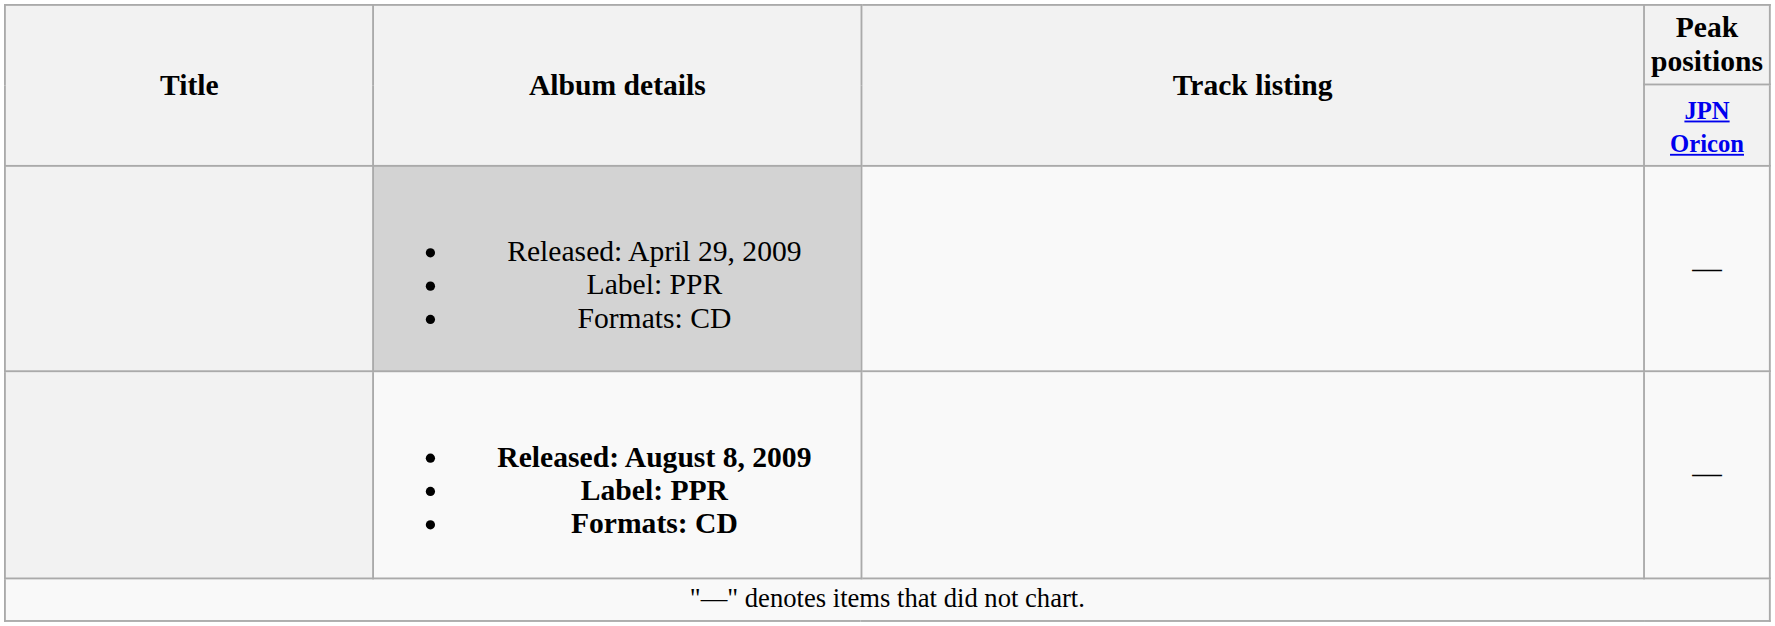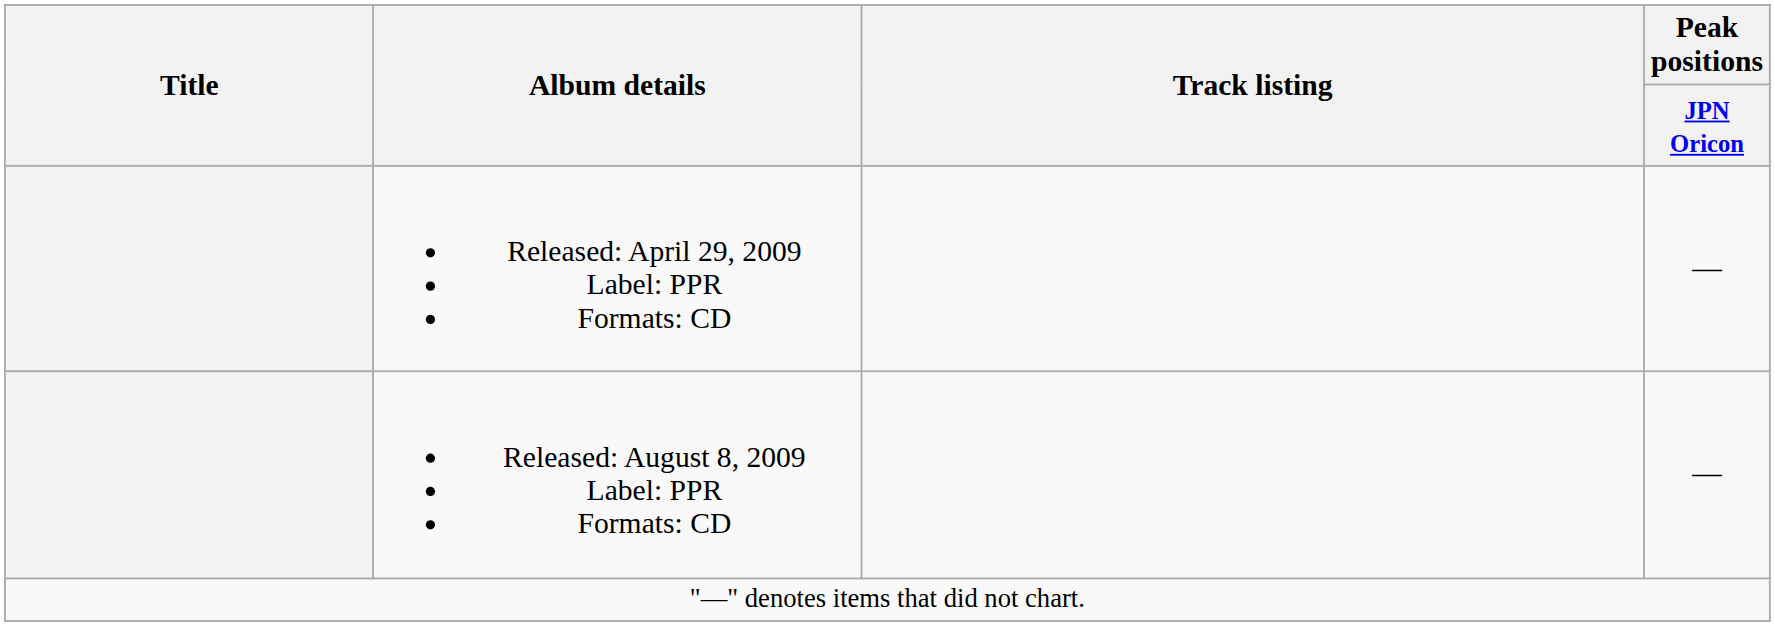(617, 285) lightgrey background -> (617, 285) no background
(617, 491) bold -> (617, 491) normal
